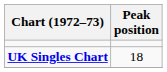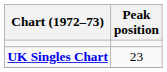(136, 57) 18 -> (136, 57) 23
